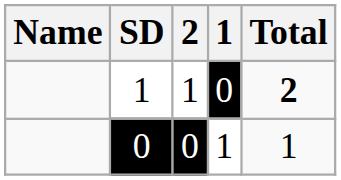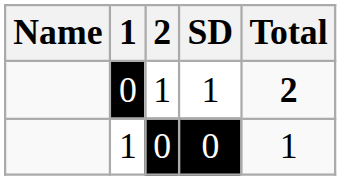columns swapped: (224, 32) <-> (142, 32)
